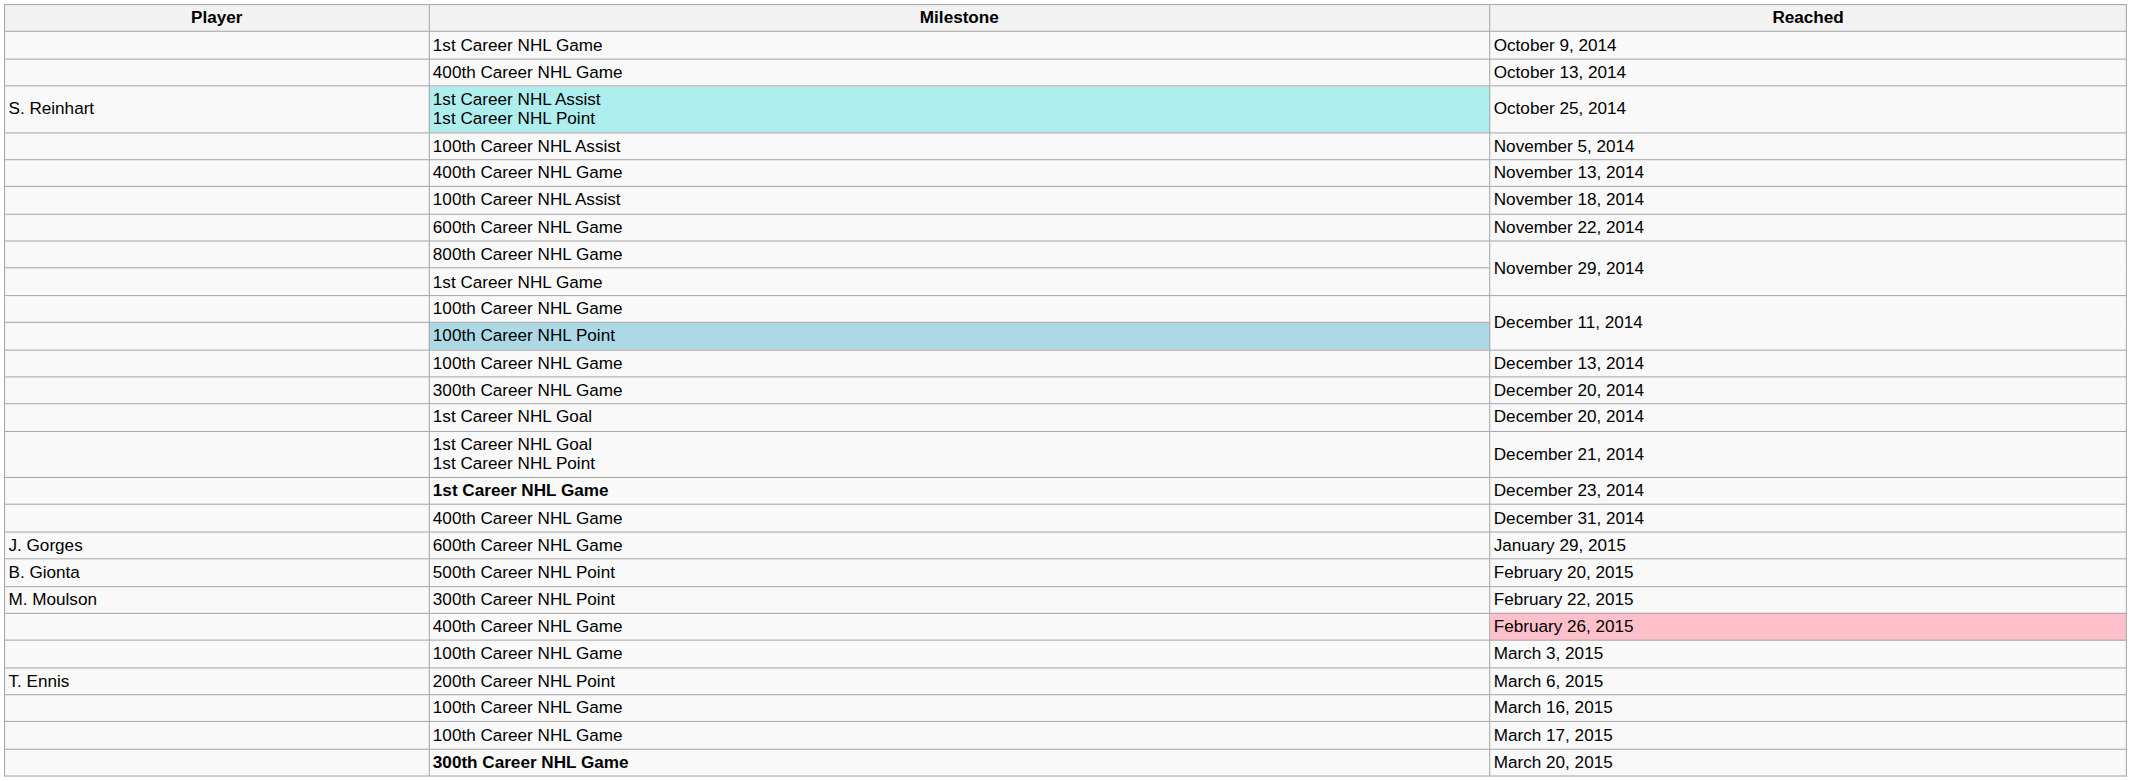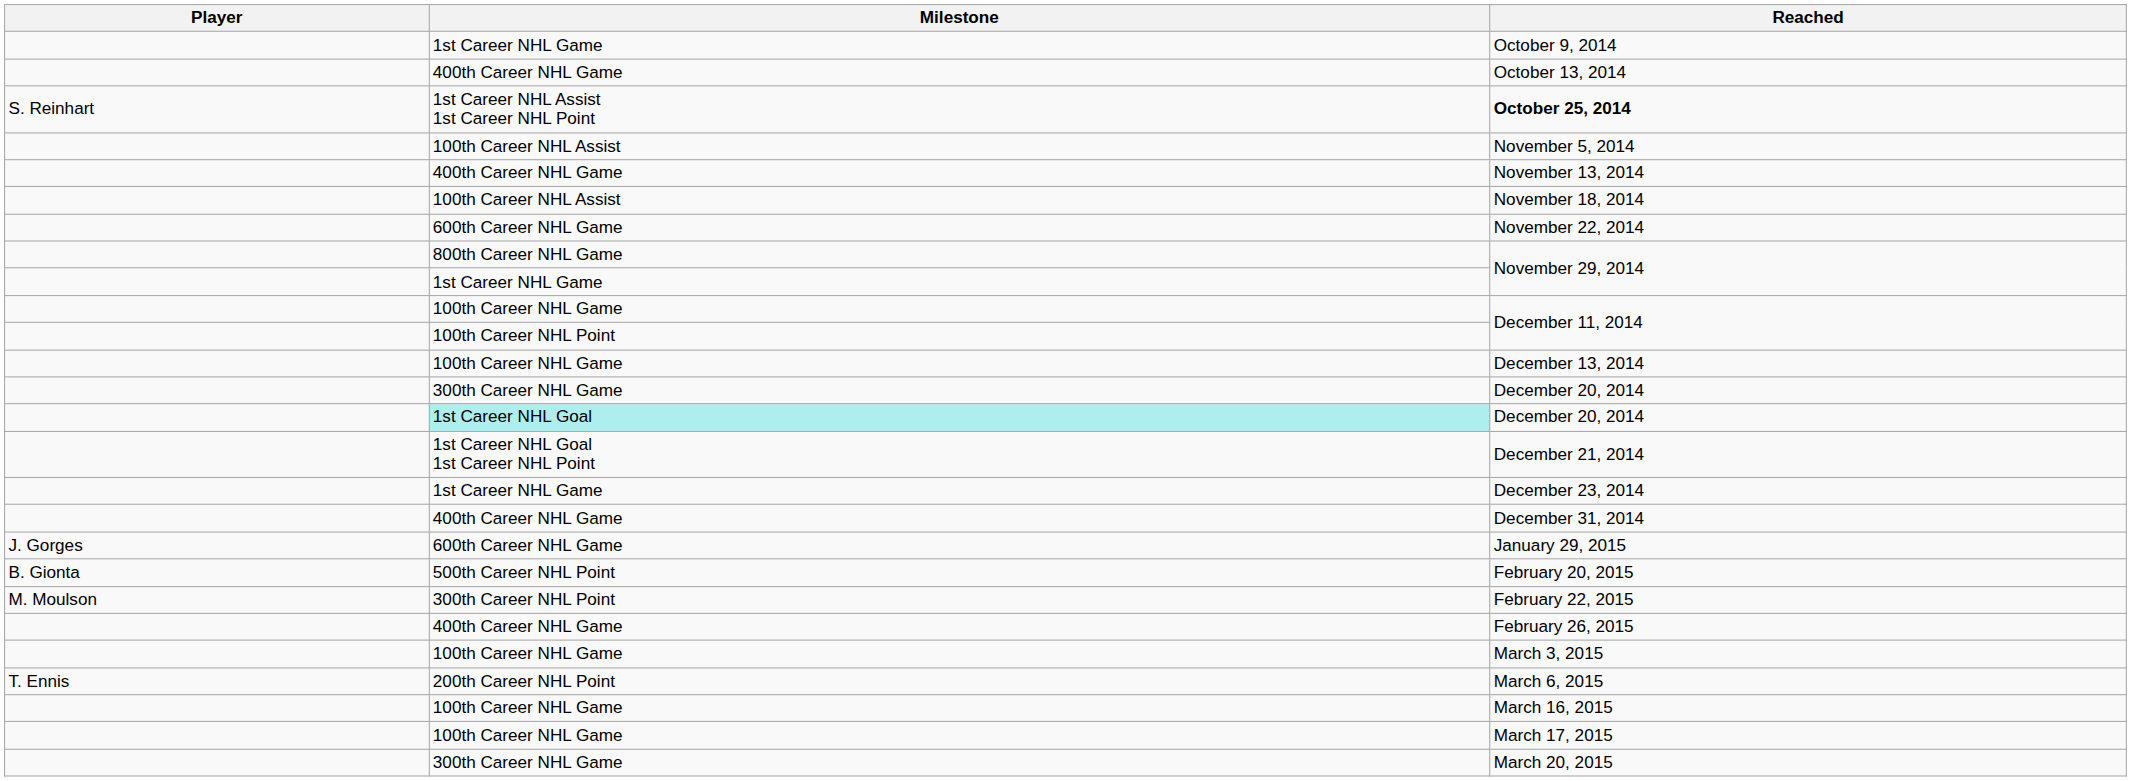(517, 109) paleturquoise background -> (517, 109) no background
(1560, 109) normal -> (1562, 109) bold
(524, 335) lightblue background -> (524, 335) no background
(512, 417) no background -> (512, 417) paleturquoise background
(521, 491) bold -> (518, 491) normal
(1564, 626) pink background -> (1564, 626) no background
(531, 762) bold -> (528, 762) normal
